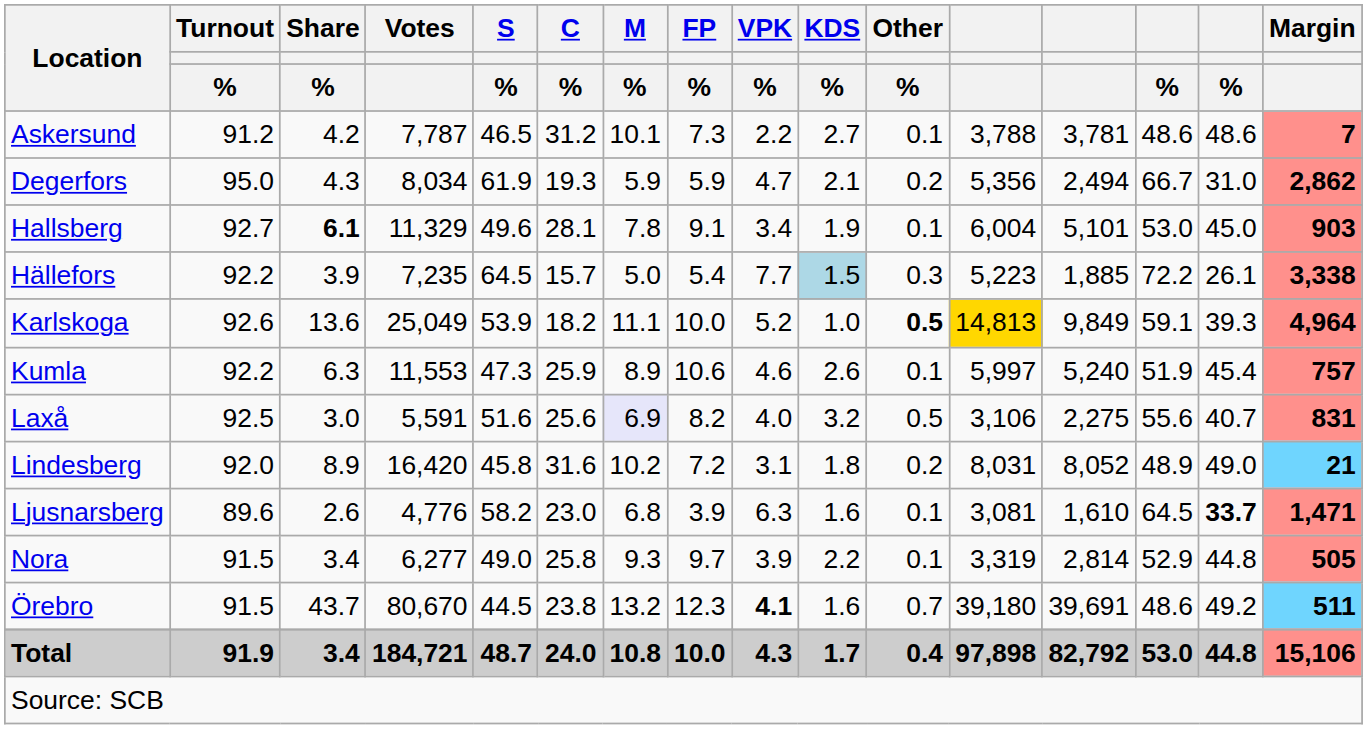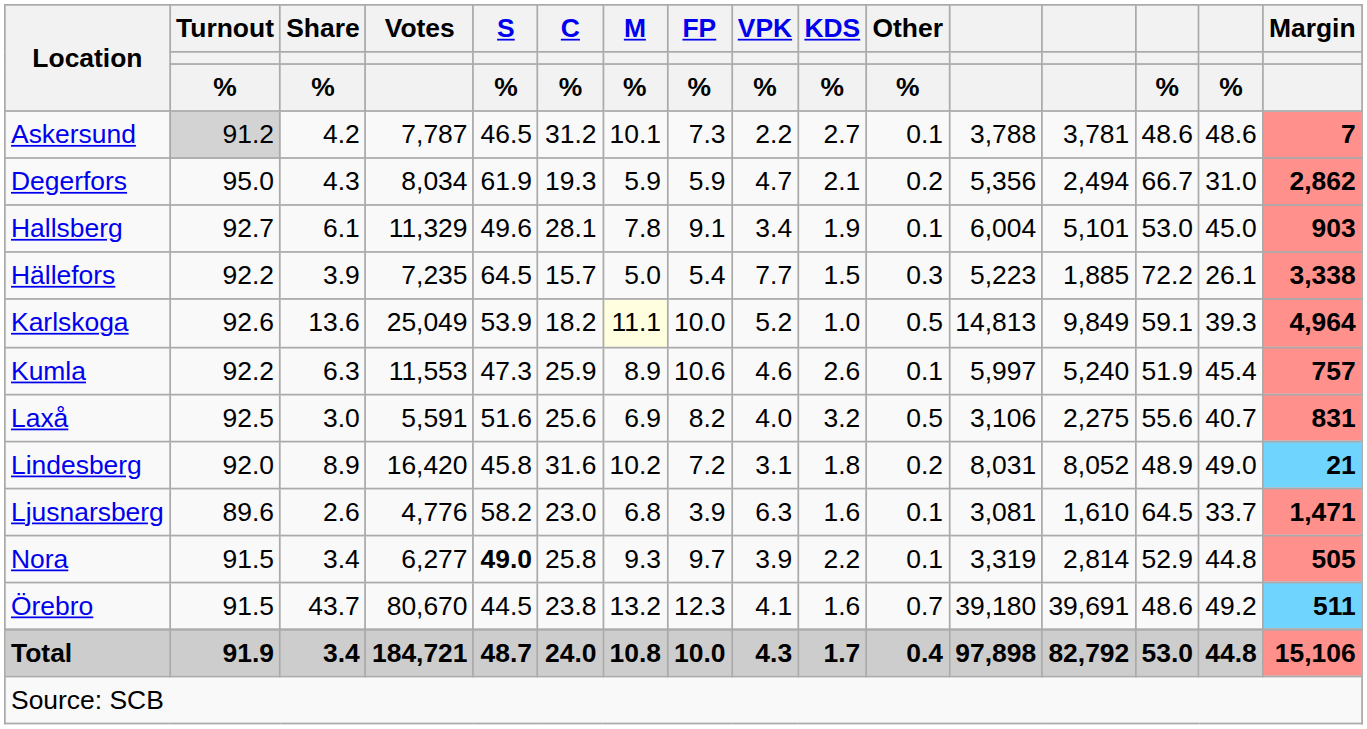(248, 134) no background -> (248, 134) lightgrey background
(341, 228) bold -> (341, 228) normal
(842, 275) lightblue background -> (842, 275) no background
(636, 323) no background -> (636, 323) lightyellow background
(925, 323) bold -> (925, 323) normal
(996, 323) gold background -> (996, 323) no background
(643, 417) lavender background -> (643, 417) no background
(1231, 511) bold -> (1231, 511) normal
(506, 558) normal -> (506, 558) bold
(774, 605) bold -> (774, 605) normal
